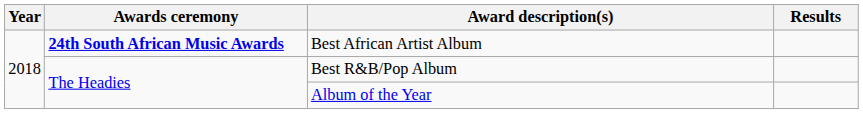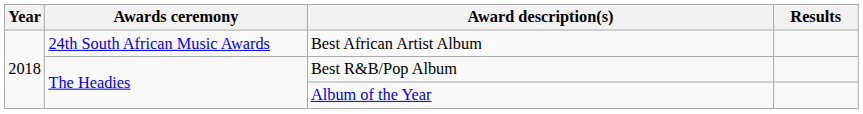(166, 43) bold -> (159, 43) normal
